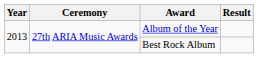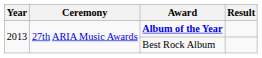(180, 28) normal -> (182, 28) bold
